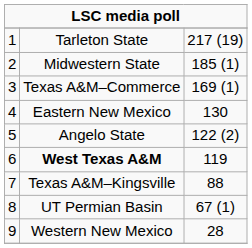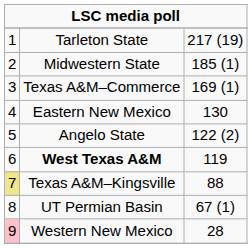(12, 183) no background -> (12, 183) khaki background
(12, 231) no background -> (12, 231) pink background
